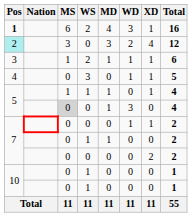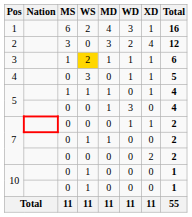(14, 28) bold -> (14, 28) normal
(14, 44) paleturquoise background -> (14, 44) no background
(88, 60) no background -> (88, 60) gold background
(68, 108) lightgrey background -> (68, 108) no background
